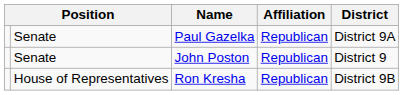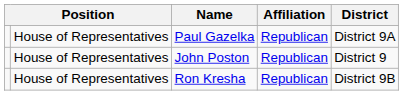(35, 36) Senate -> (91, 36) House of Representatives
(35, 57) Senate -> (91, 57) House of Representatives
